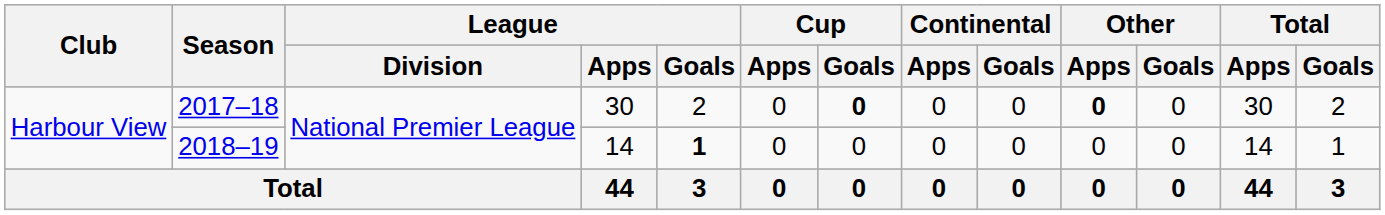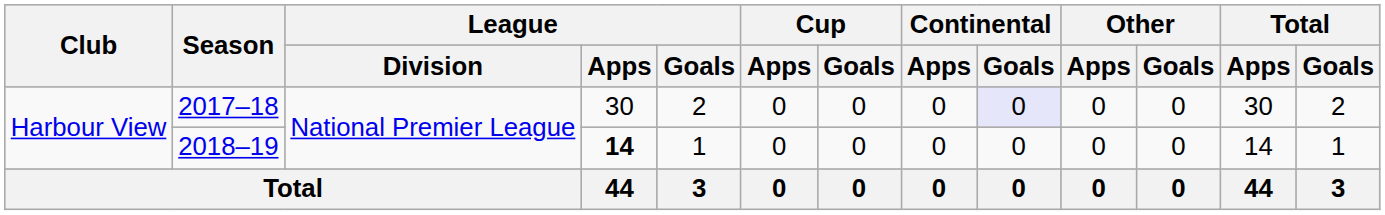(859, 106) bold -> (859, 106) normal
(1019, 106) no background -> (1019, 106) lavender background
(1099, 106) bold -> (1099, 106) normal
(619, 147) normal -> (619, 147) bold
(699, 147) bold -> (699, 147) normal
